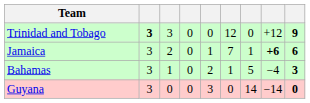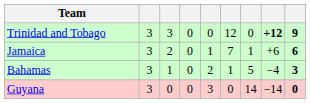(149, 32) bold -> (149, 32) normal
(273, 32) normal -> (273, 32) bold
(273, 51) bold -> (273, 51) normal
